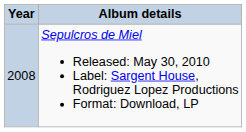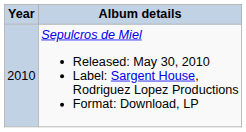(21, 75) 2008 -> (21, 75) 2010
